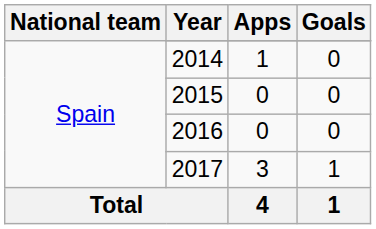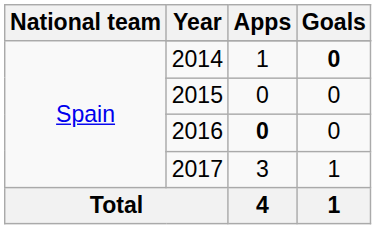(334, 59) normal -> (334, 59) bold
(262, 132) normal -> (262, 132) bold
